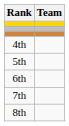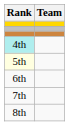(19, 44) no background -> (19, 44) paleturquoise background
(19, 61) no background -> (19, 61) lightyellow background
